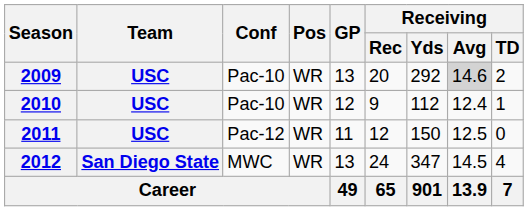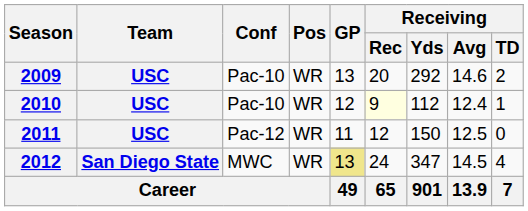(470, 76) lightgrey background -> (470, 76) no background
(374, 104) no background -> (374, 104) lightyellow background
(345, 162) no background -> (345, 162) khaki background
